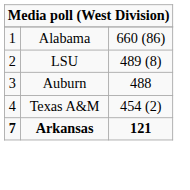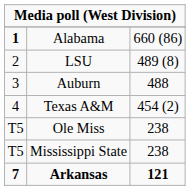(12, 38) normal -> (16, 38) bold
+ row: (79, 128)
+ row: (79, 151)
